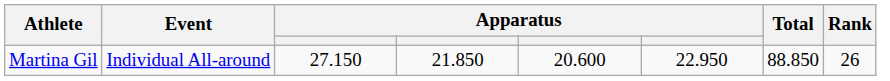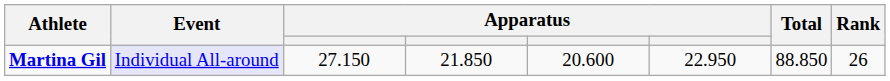(53, 60) normal -> (58, 60) bold
(188, 60) no background -> (197, 60) lavender background
